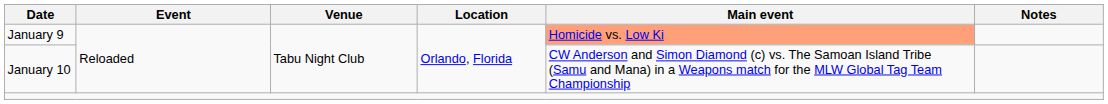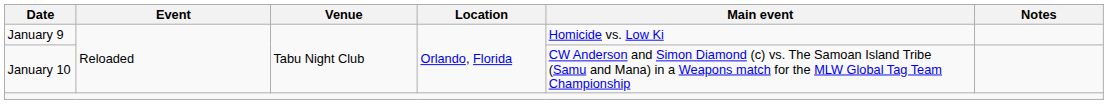(606, 34) lightsalmon background -> (606, 34) no background
